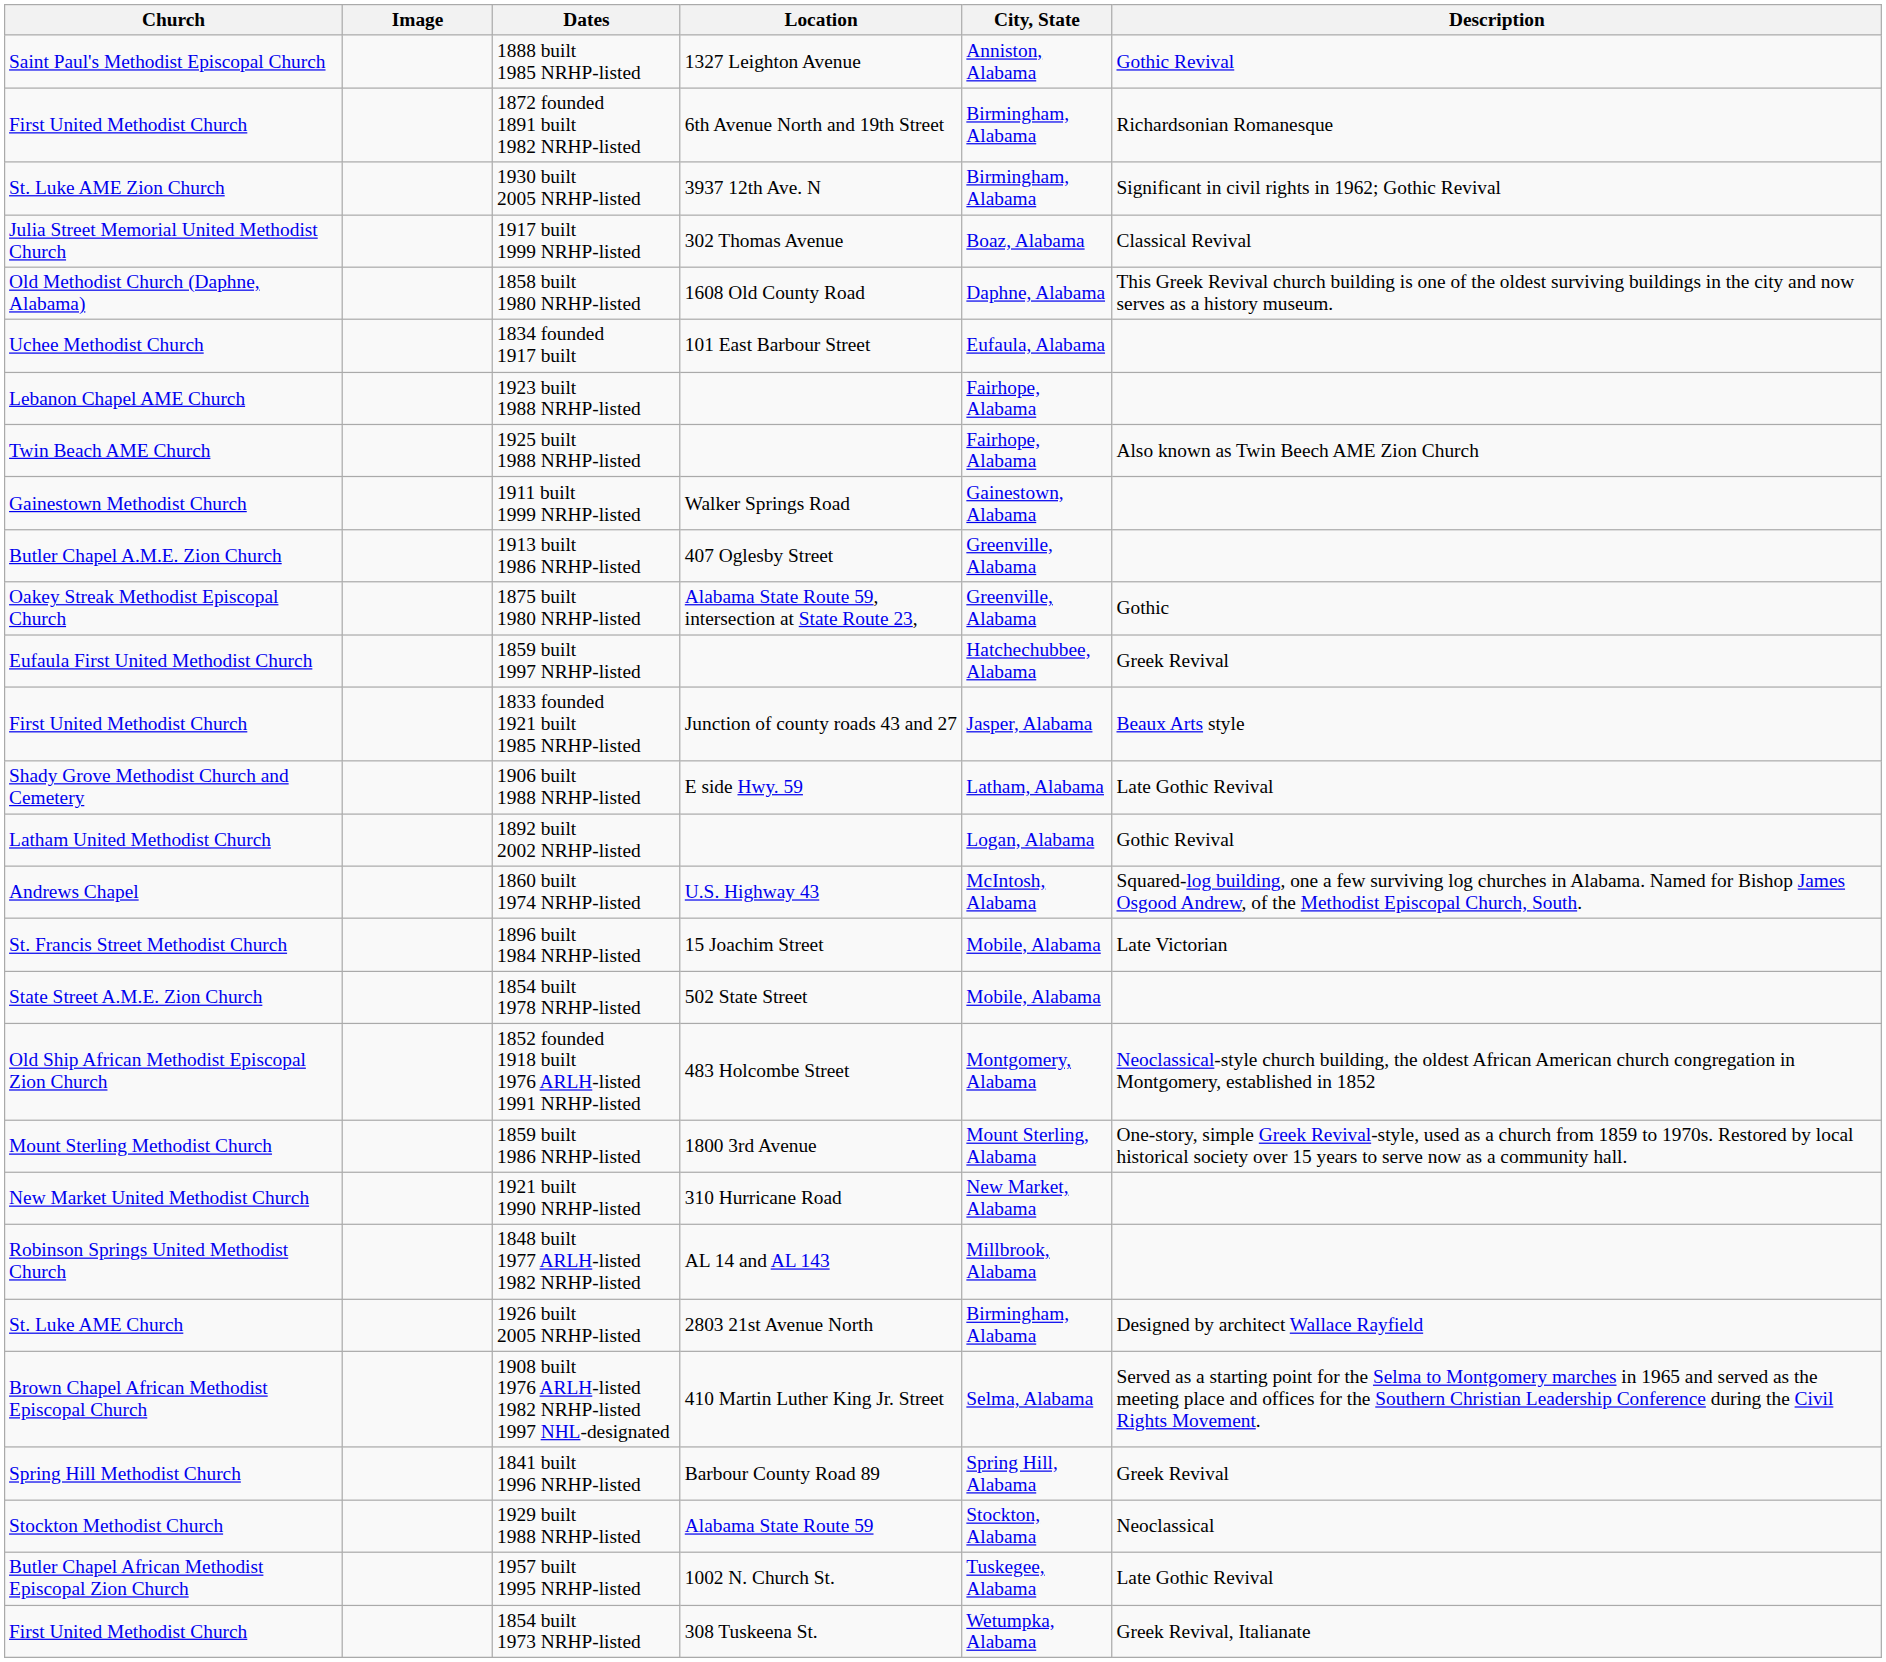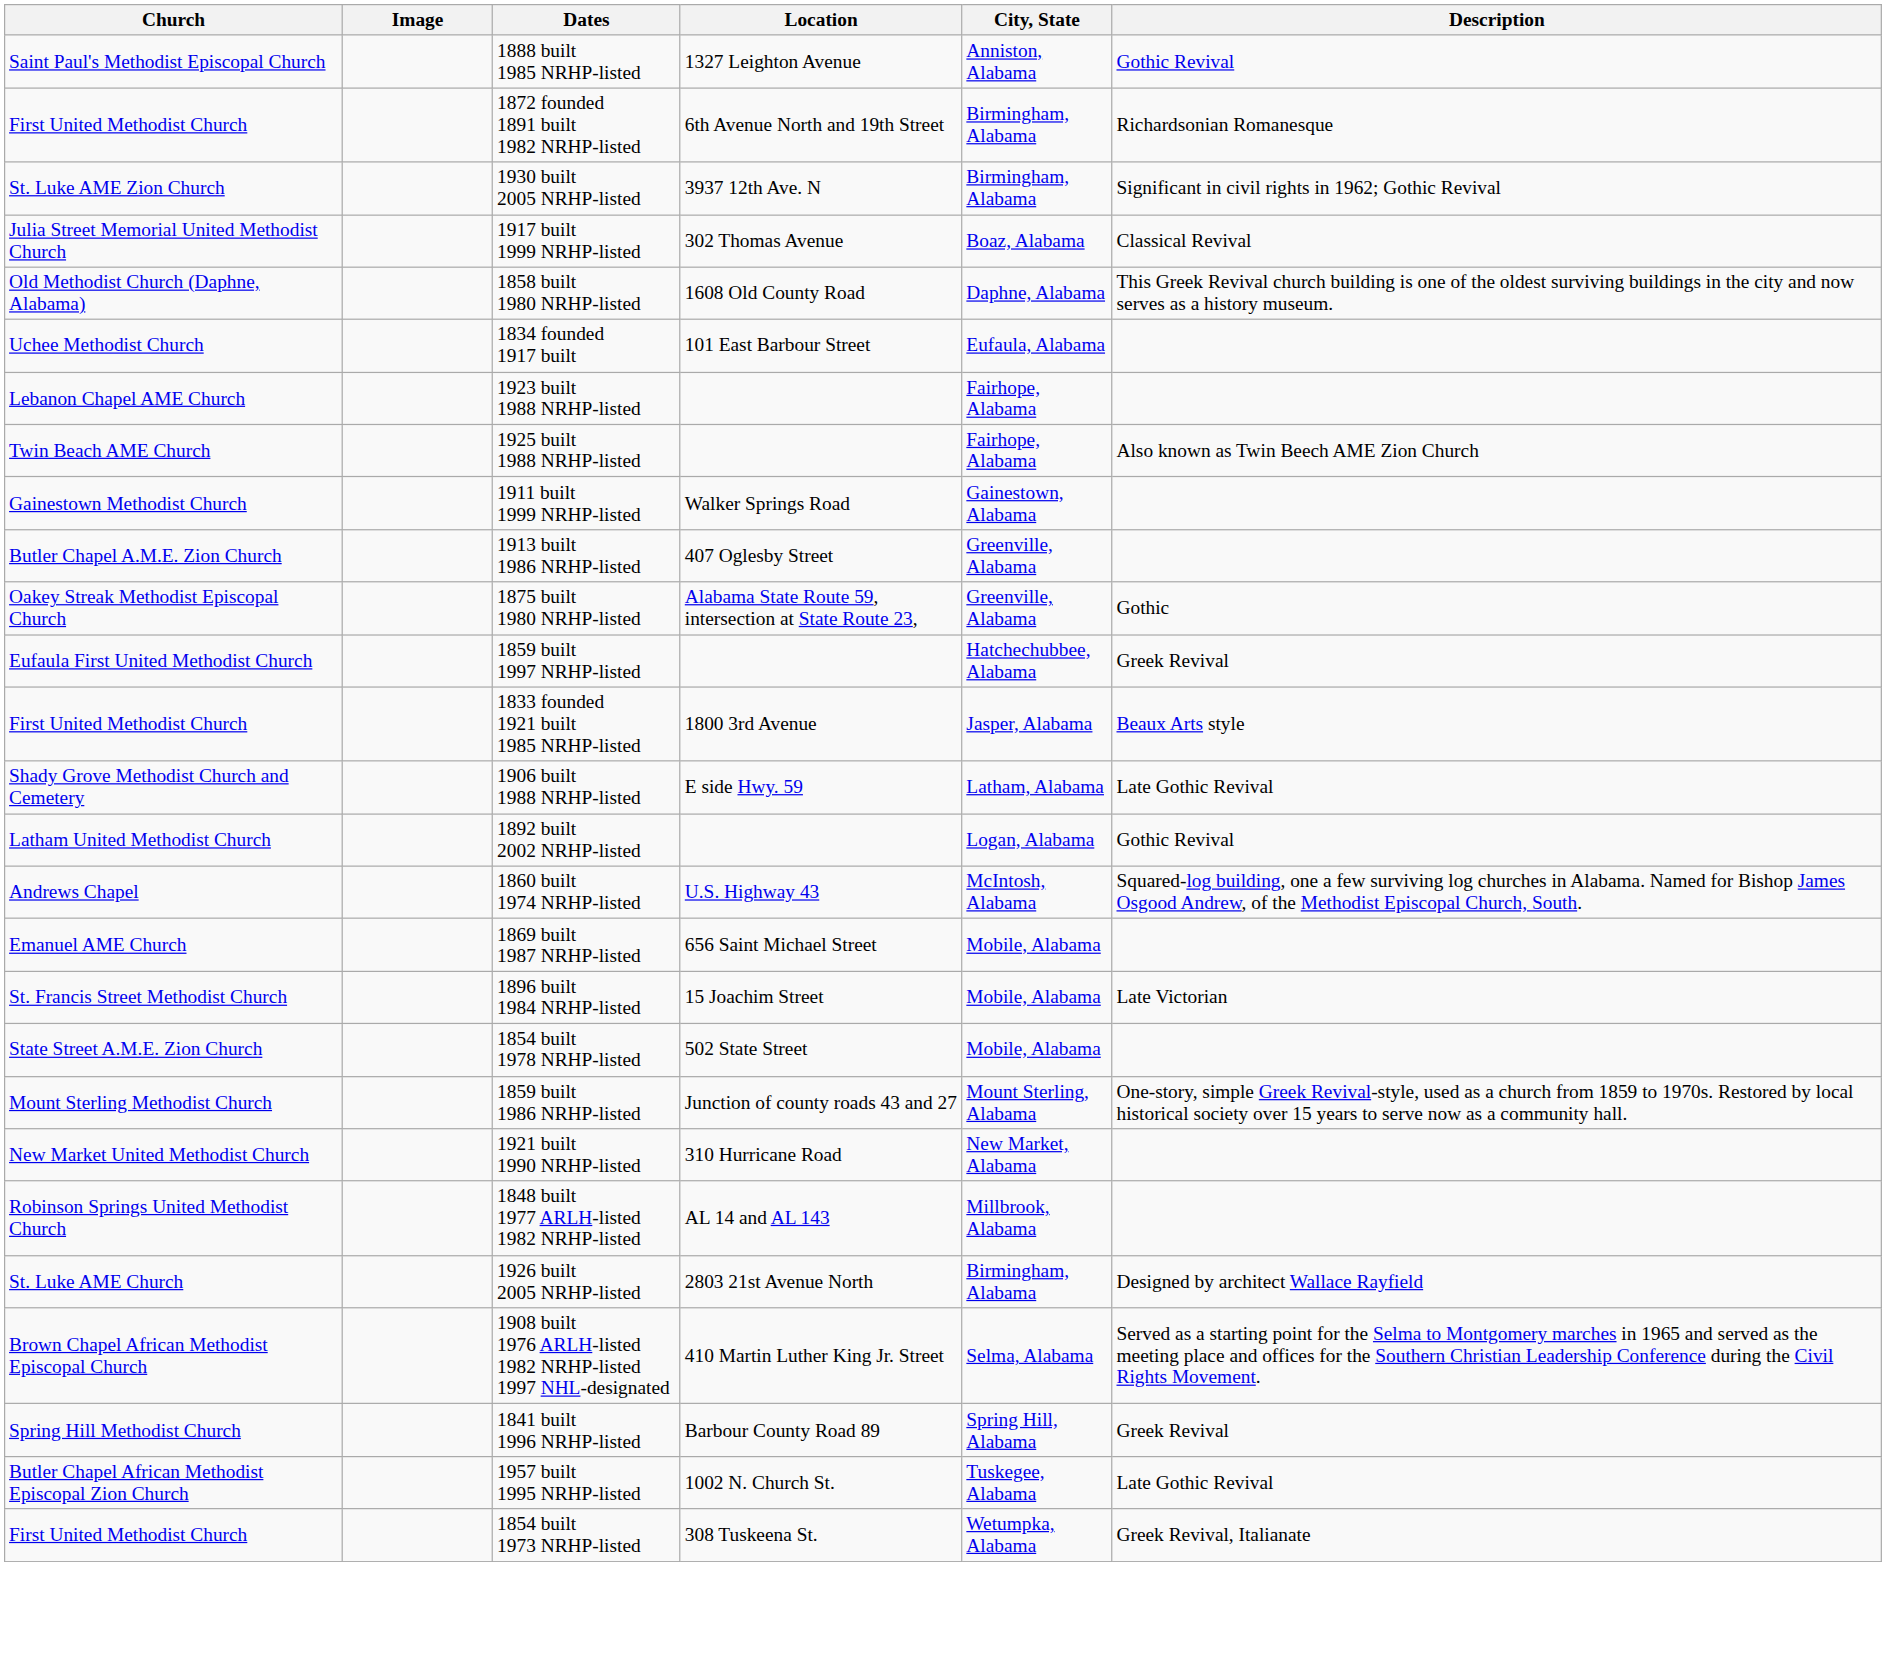(821, 723) Junction of county roads 43 and 27 -> (751, 723) 1800 3rd Avenue
+ row: (569, 944)
- row: (569, 1071)
(751, 1145) 1800 3rd Avenue -> (821, 1102) Junction of county roads 43 and 27
- row: (569, 1525)
